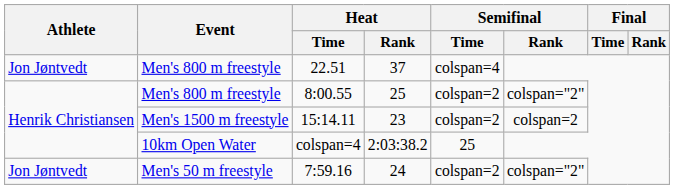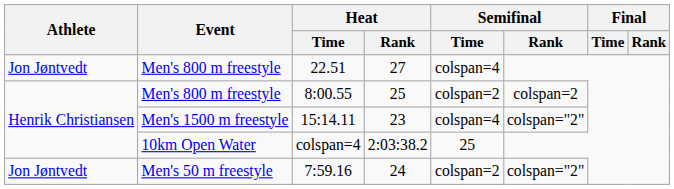(398, 68) 37 -> (398, 68) 27
(546, 94) colspan="2" -> (546, 94) colspan=2
(467, 119) colspan=2 -> (467, 119) colspan=4
(546, 119) colspan=2 -> (546, 119) colspan="2"
